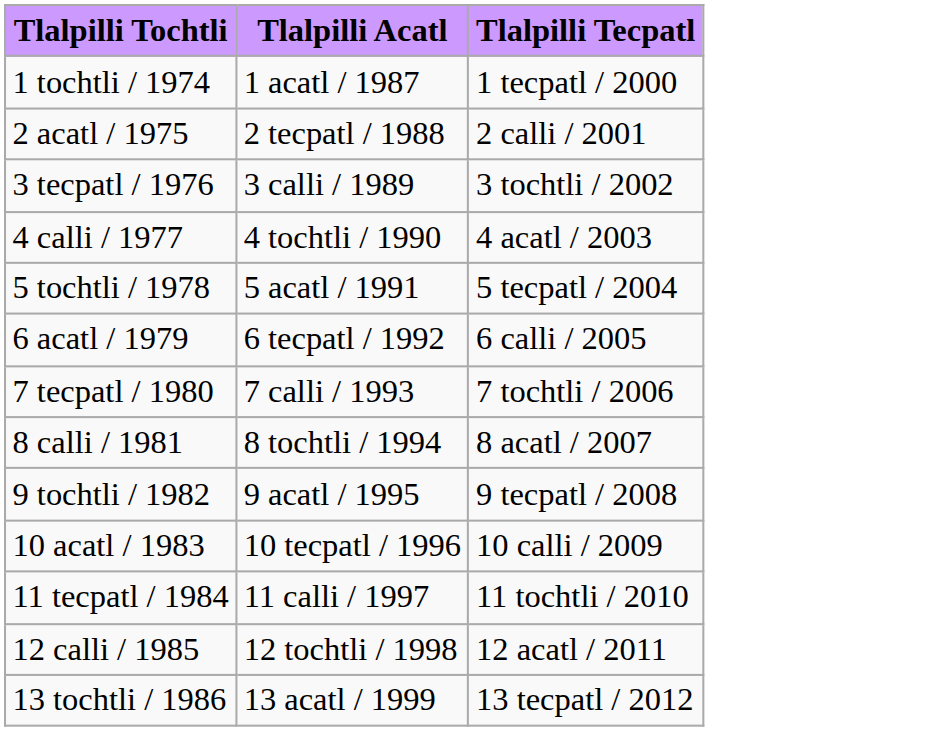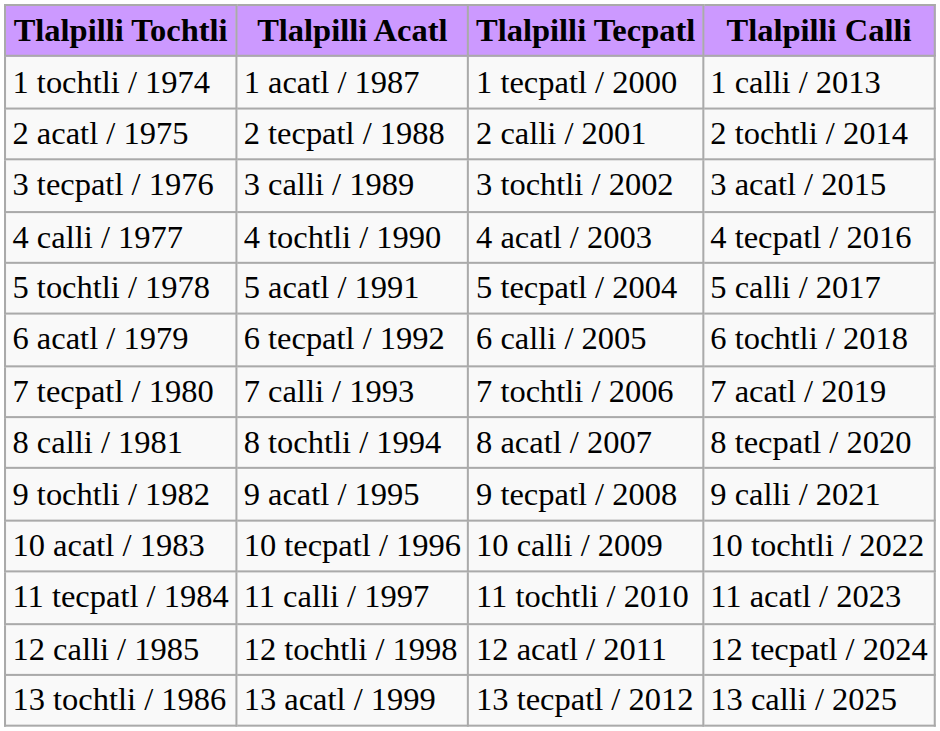+ column: (819, 30)
